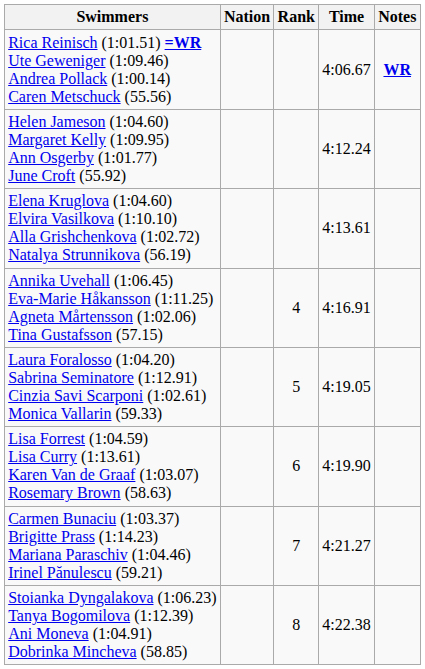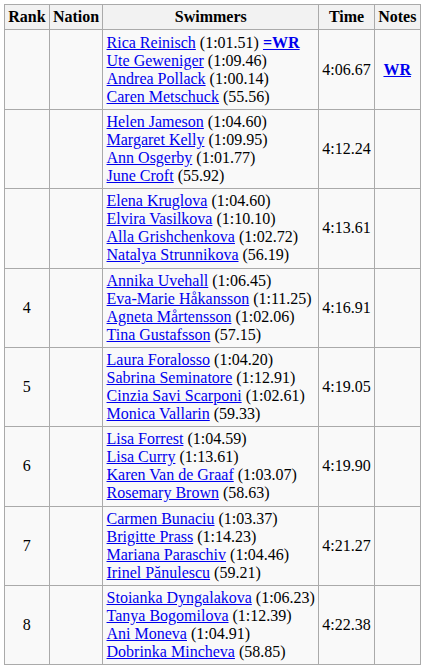columns swapped: (296, 17) <-> (112, 17)
